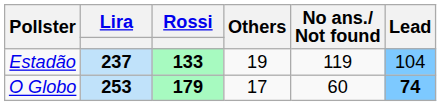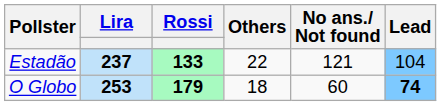(257, 62) 19 -> (257, 62) 22
(338, 62) 119 -> (338, 62) 121
(257, 88) 17 -> (257, 88) 18
